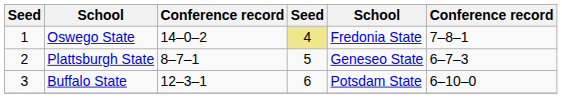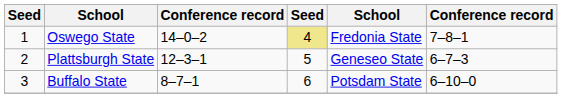(180, 59) 8–7–1 -> (184, 59) 12–3–1
(184, 81) 12–3–1 -> (180, 81) 8–7–1
